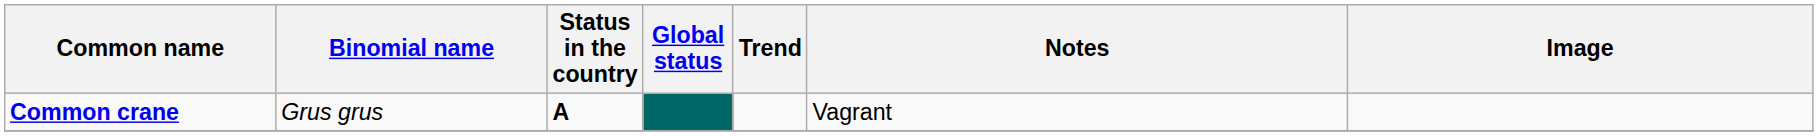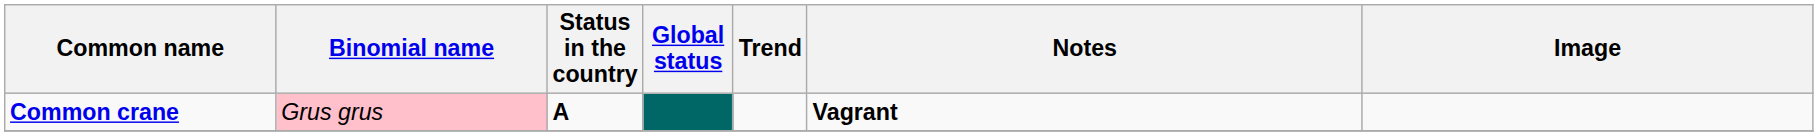(332, 111) no background -> (332, 111) pink background
(852, 111) normal -> (855, 111) bold
